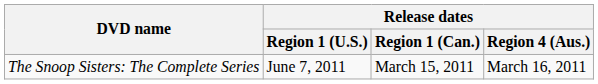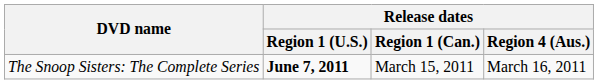(306, 66) normal -> (308, 66) bold
